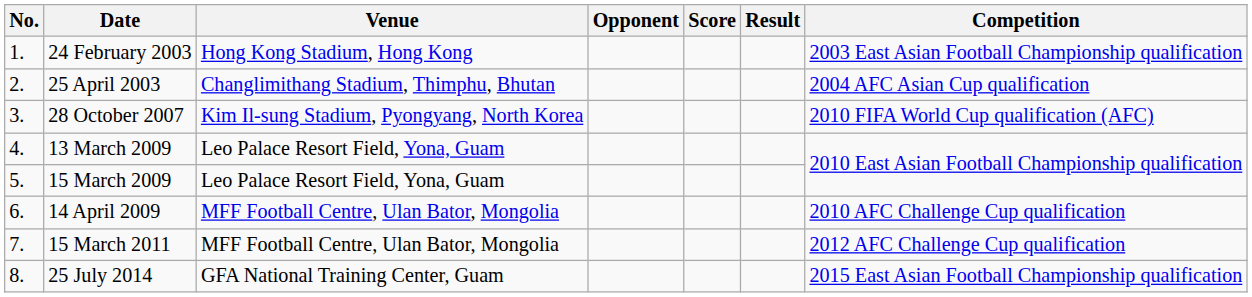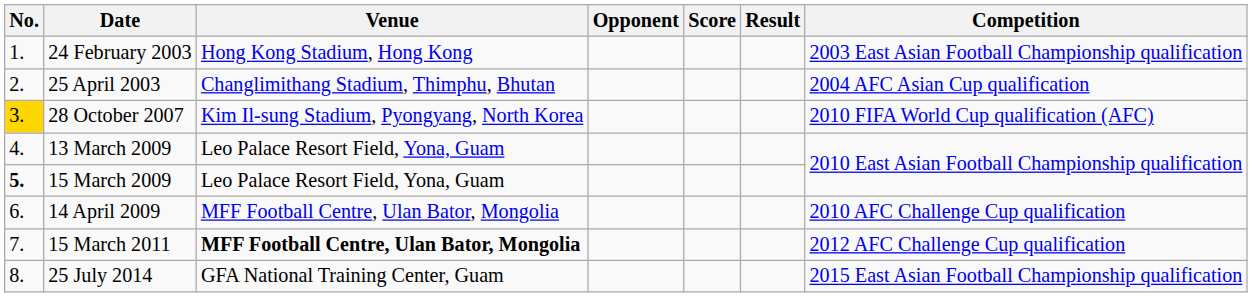(17, 116) no background -> (17, 116) gold background
(17, 180) normal -> (17, 180) bold
(380, 244) normal -> (391, 244) bold
